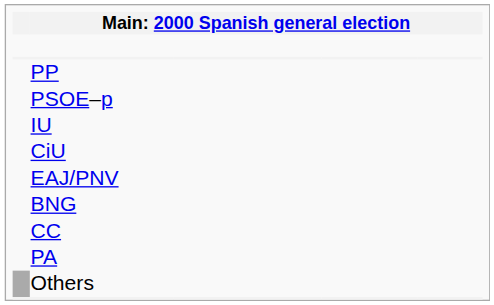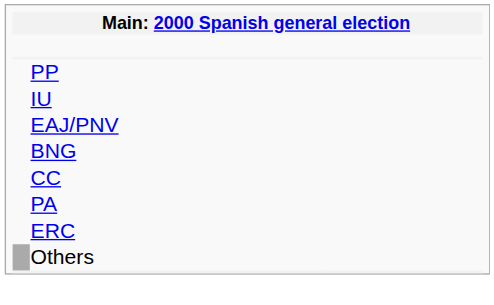- row: (21, 100)
- row: (21, 152)
+ row: (21, 232)
